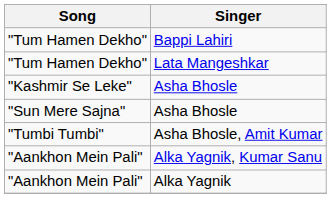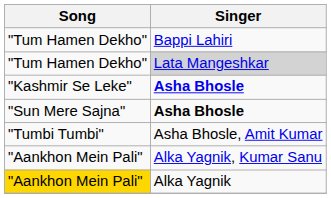(211, 63) no background -> (211, 63) lightgrey background
(196, 87) normal -> (199, 87) bold
(196, 110) normal -> (199, 110) bold
(75, 181) no background -> (75, 181) gold background
